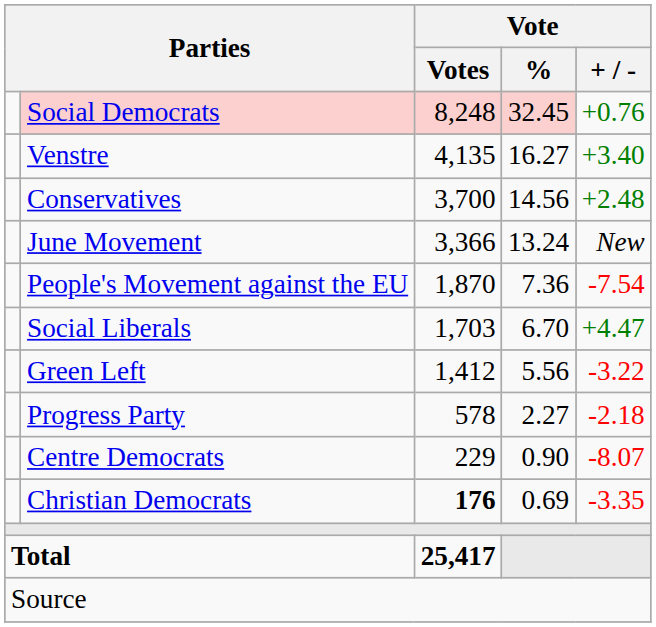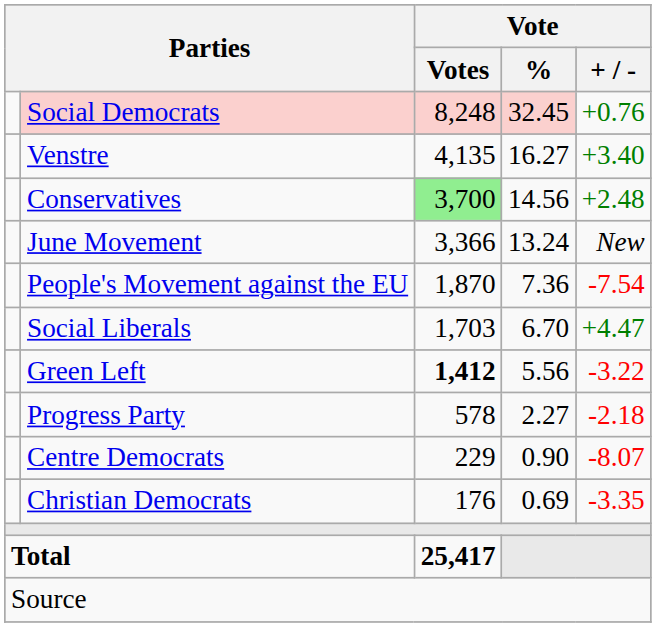(465, 198) no background -> (465, 198) lightgreen background
(465, 371) normal -> (465, 371) bold
(475, 500) bold -> (475, 500) normal
